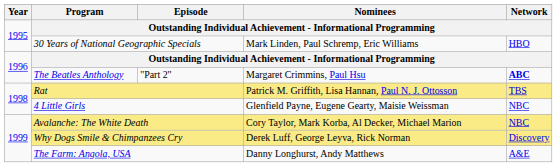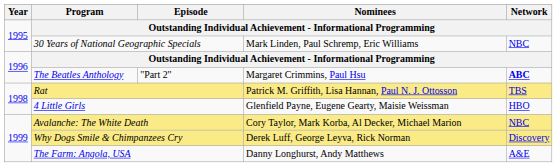(519, 43) HBO -> (519, 43) NBC
(519, 106) NBC -> (519, 106) HBO
